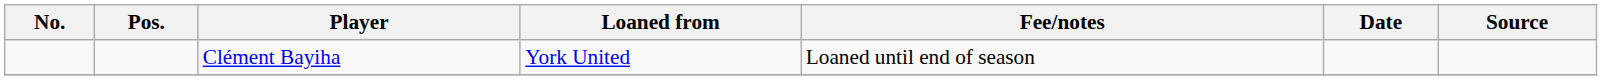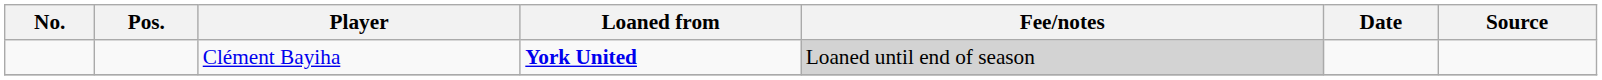(578, 57) normal -> (581, 57) bold
(920, 57) no background -> (920, 57) lightgrey background
